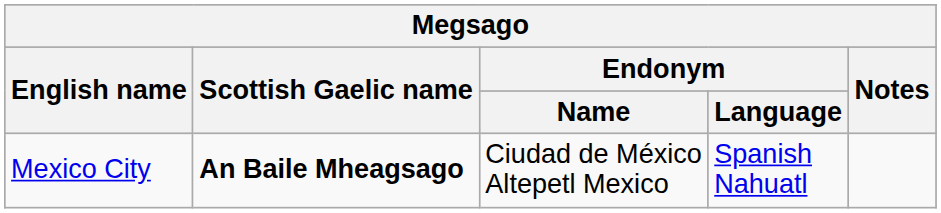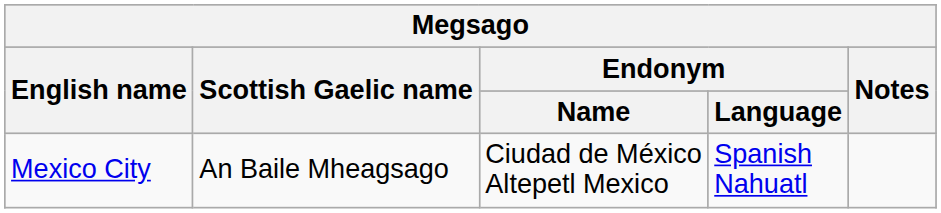(332, 169) bold -> (324, 169) normal
